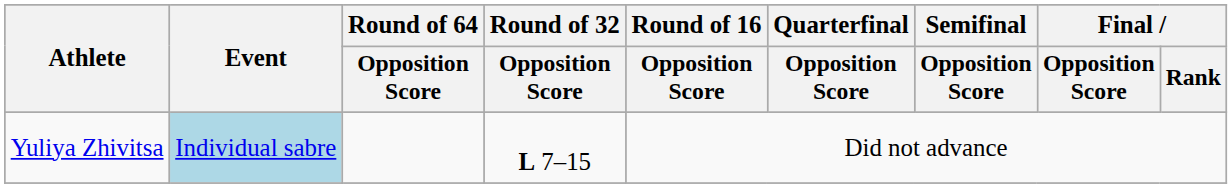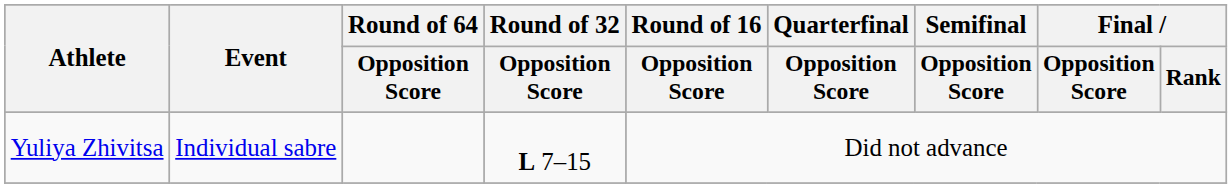(256, 147) lightblue background -> (256, 147) no background
